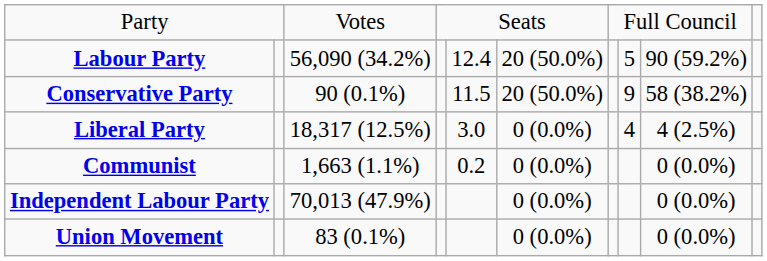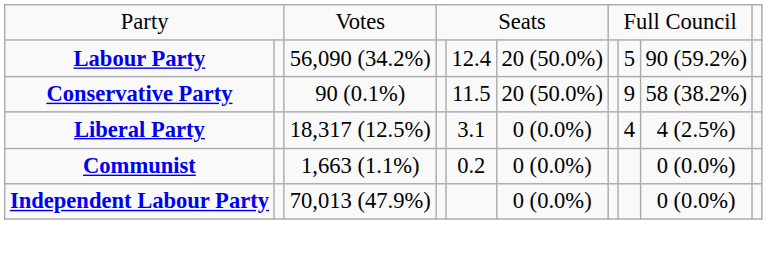(471, 129) 3.0 -> (471, 129) 3.1
- row: (139, 237)
